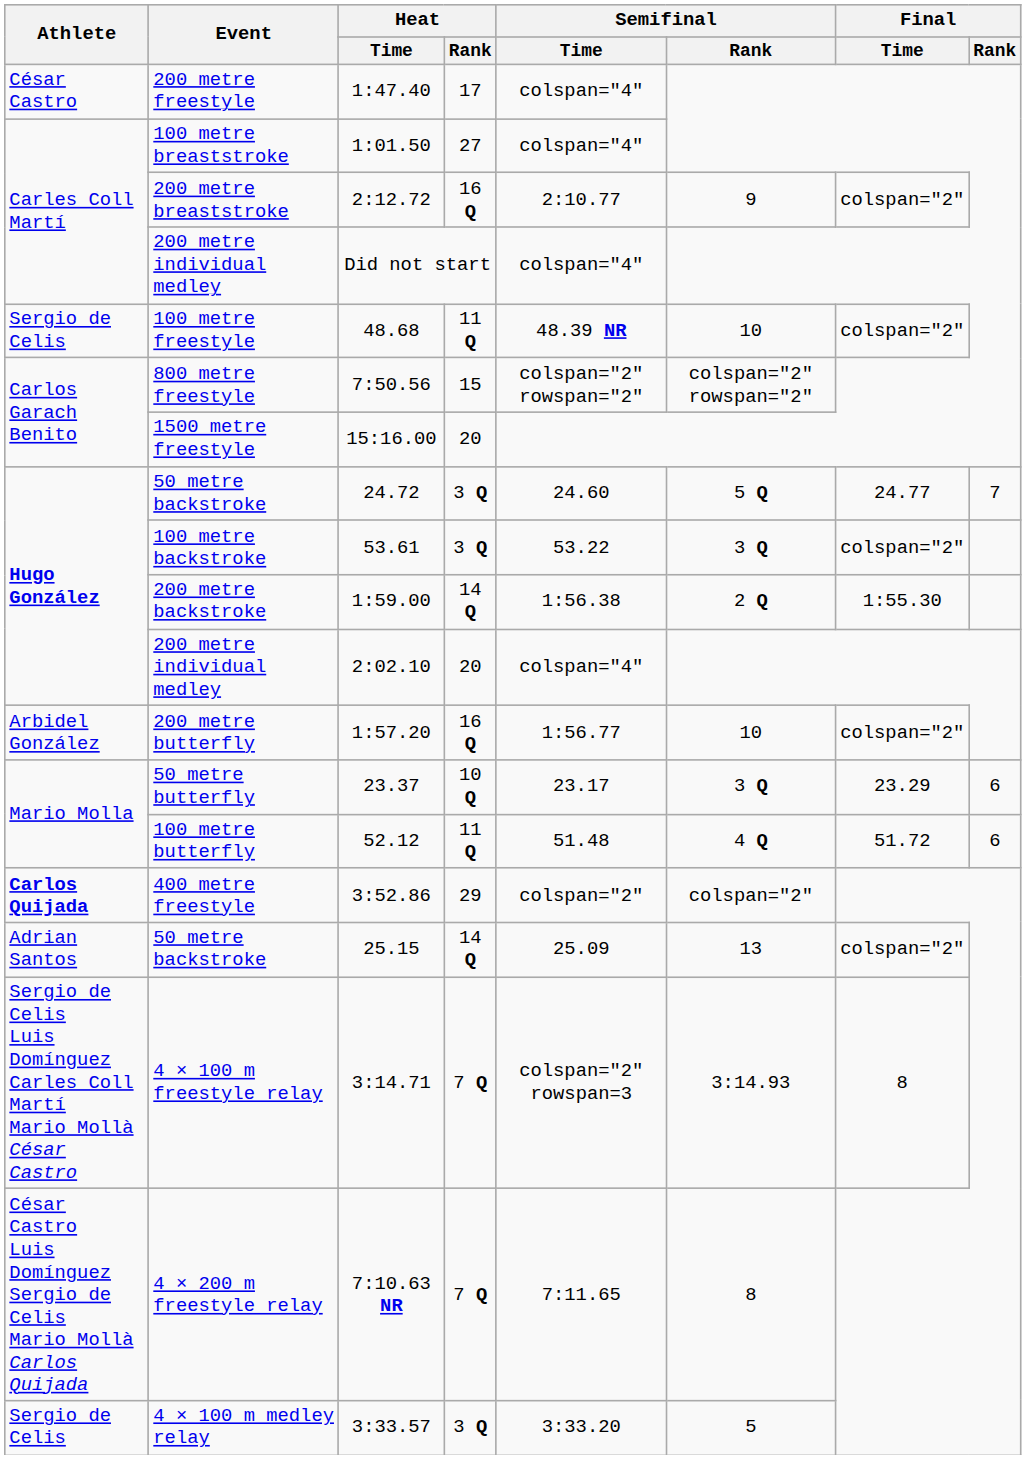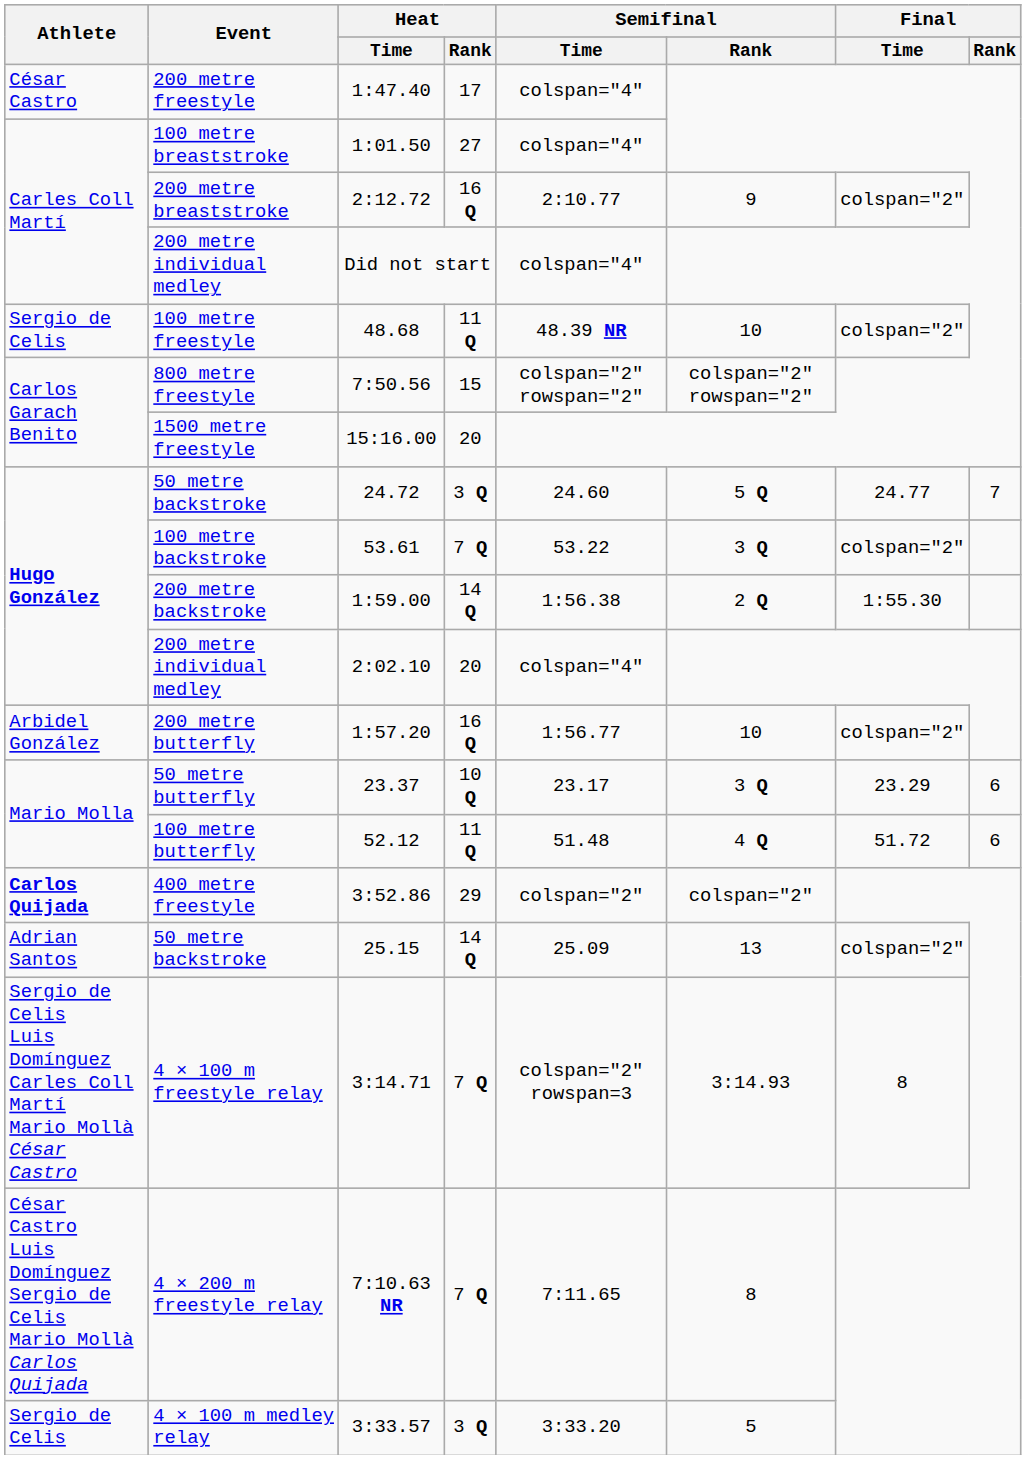(470, 547) 3 Q -> (470, 547) 7 Q
